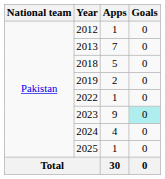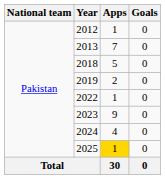(145, 115) paleturquoise background -> (145, 115) no background
(115, 149) no background -> (115, 149) gold background
